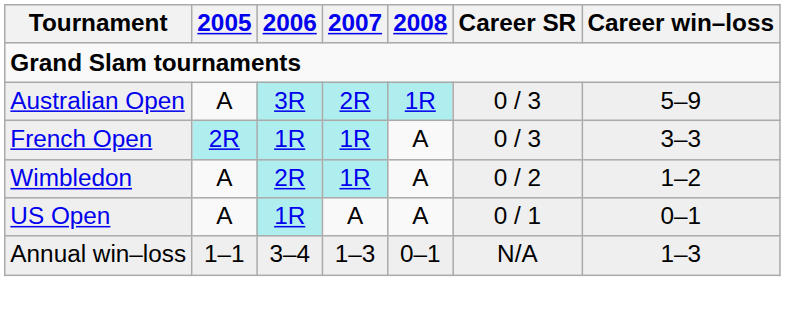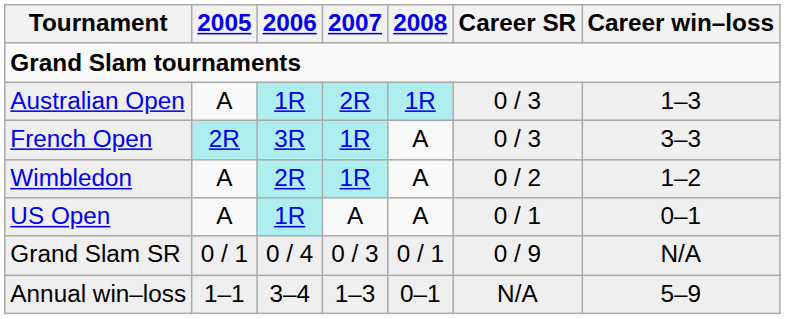(290, 100) 3R -> (290, 100) 1R
(681, 100) 5–9 -> (681, 100) 1–3
(290, 139) 1R -> (290, 139) 3R
+ row: (96, 255)
(681, 255) 1–3 -> (681, 293) 5–9
